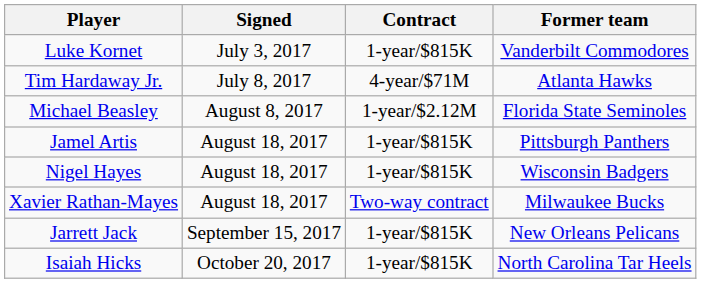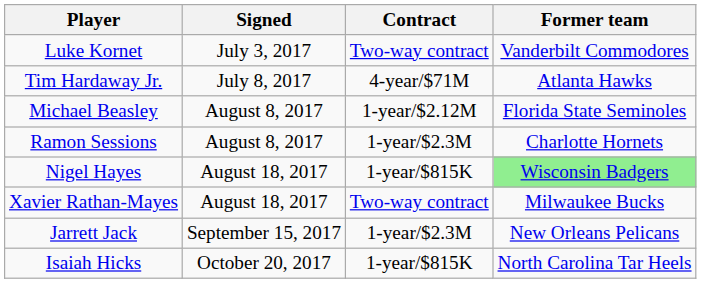(419, 50) 1-year/$815K -> (419, 50) Two-way contract
+ row: (94, 141)
- row: (94, 141)
(595, 171) no background -> (595, 171) lightgreen background
(419, 232) 1-year/$815K -> (419, 232) 1-year/$2.3M
